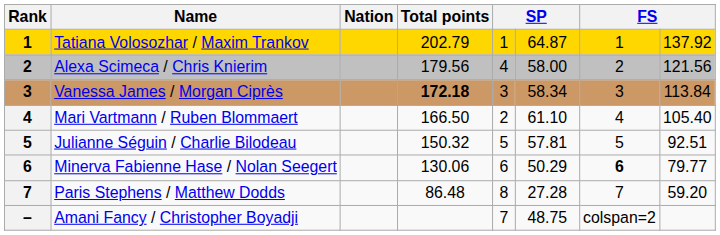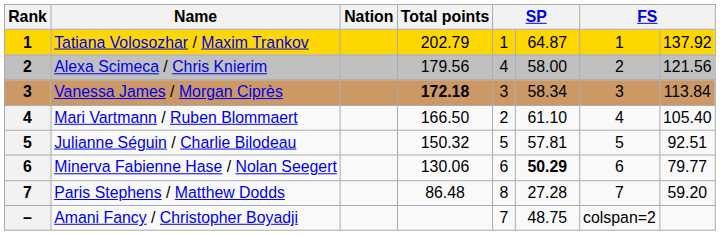(547, 167) normal -> (547, 167) bold
(619, 167) bold -> (619, 167) normal
